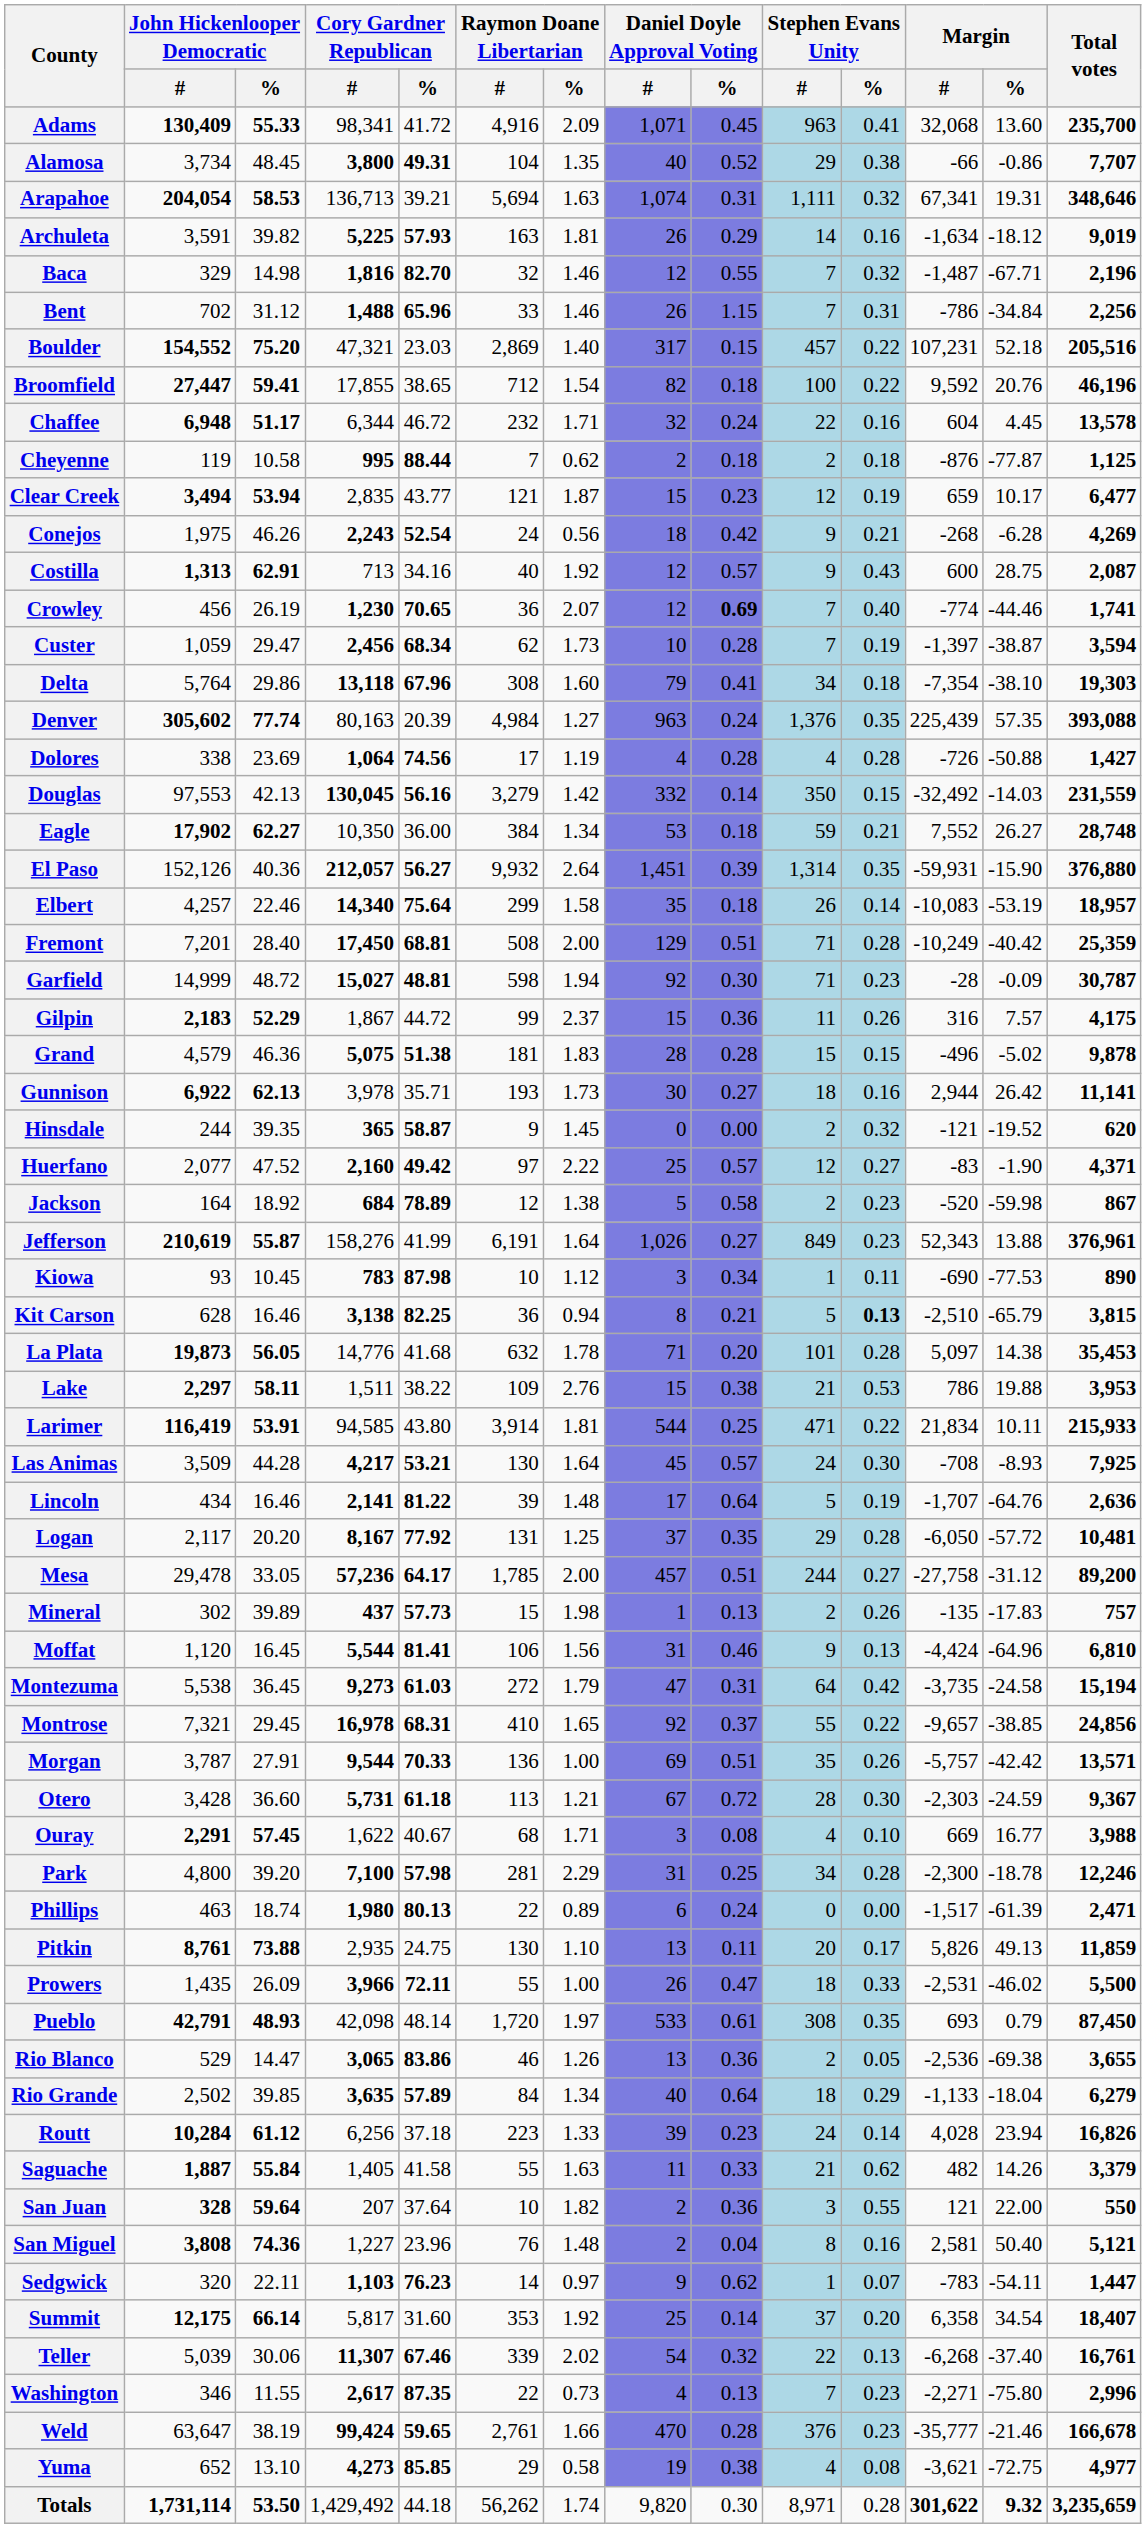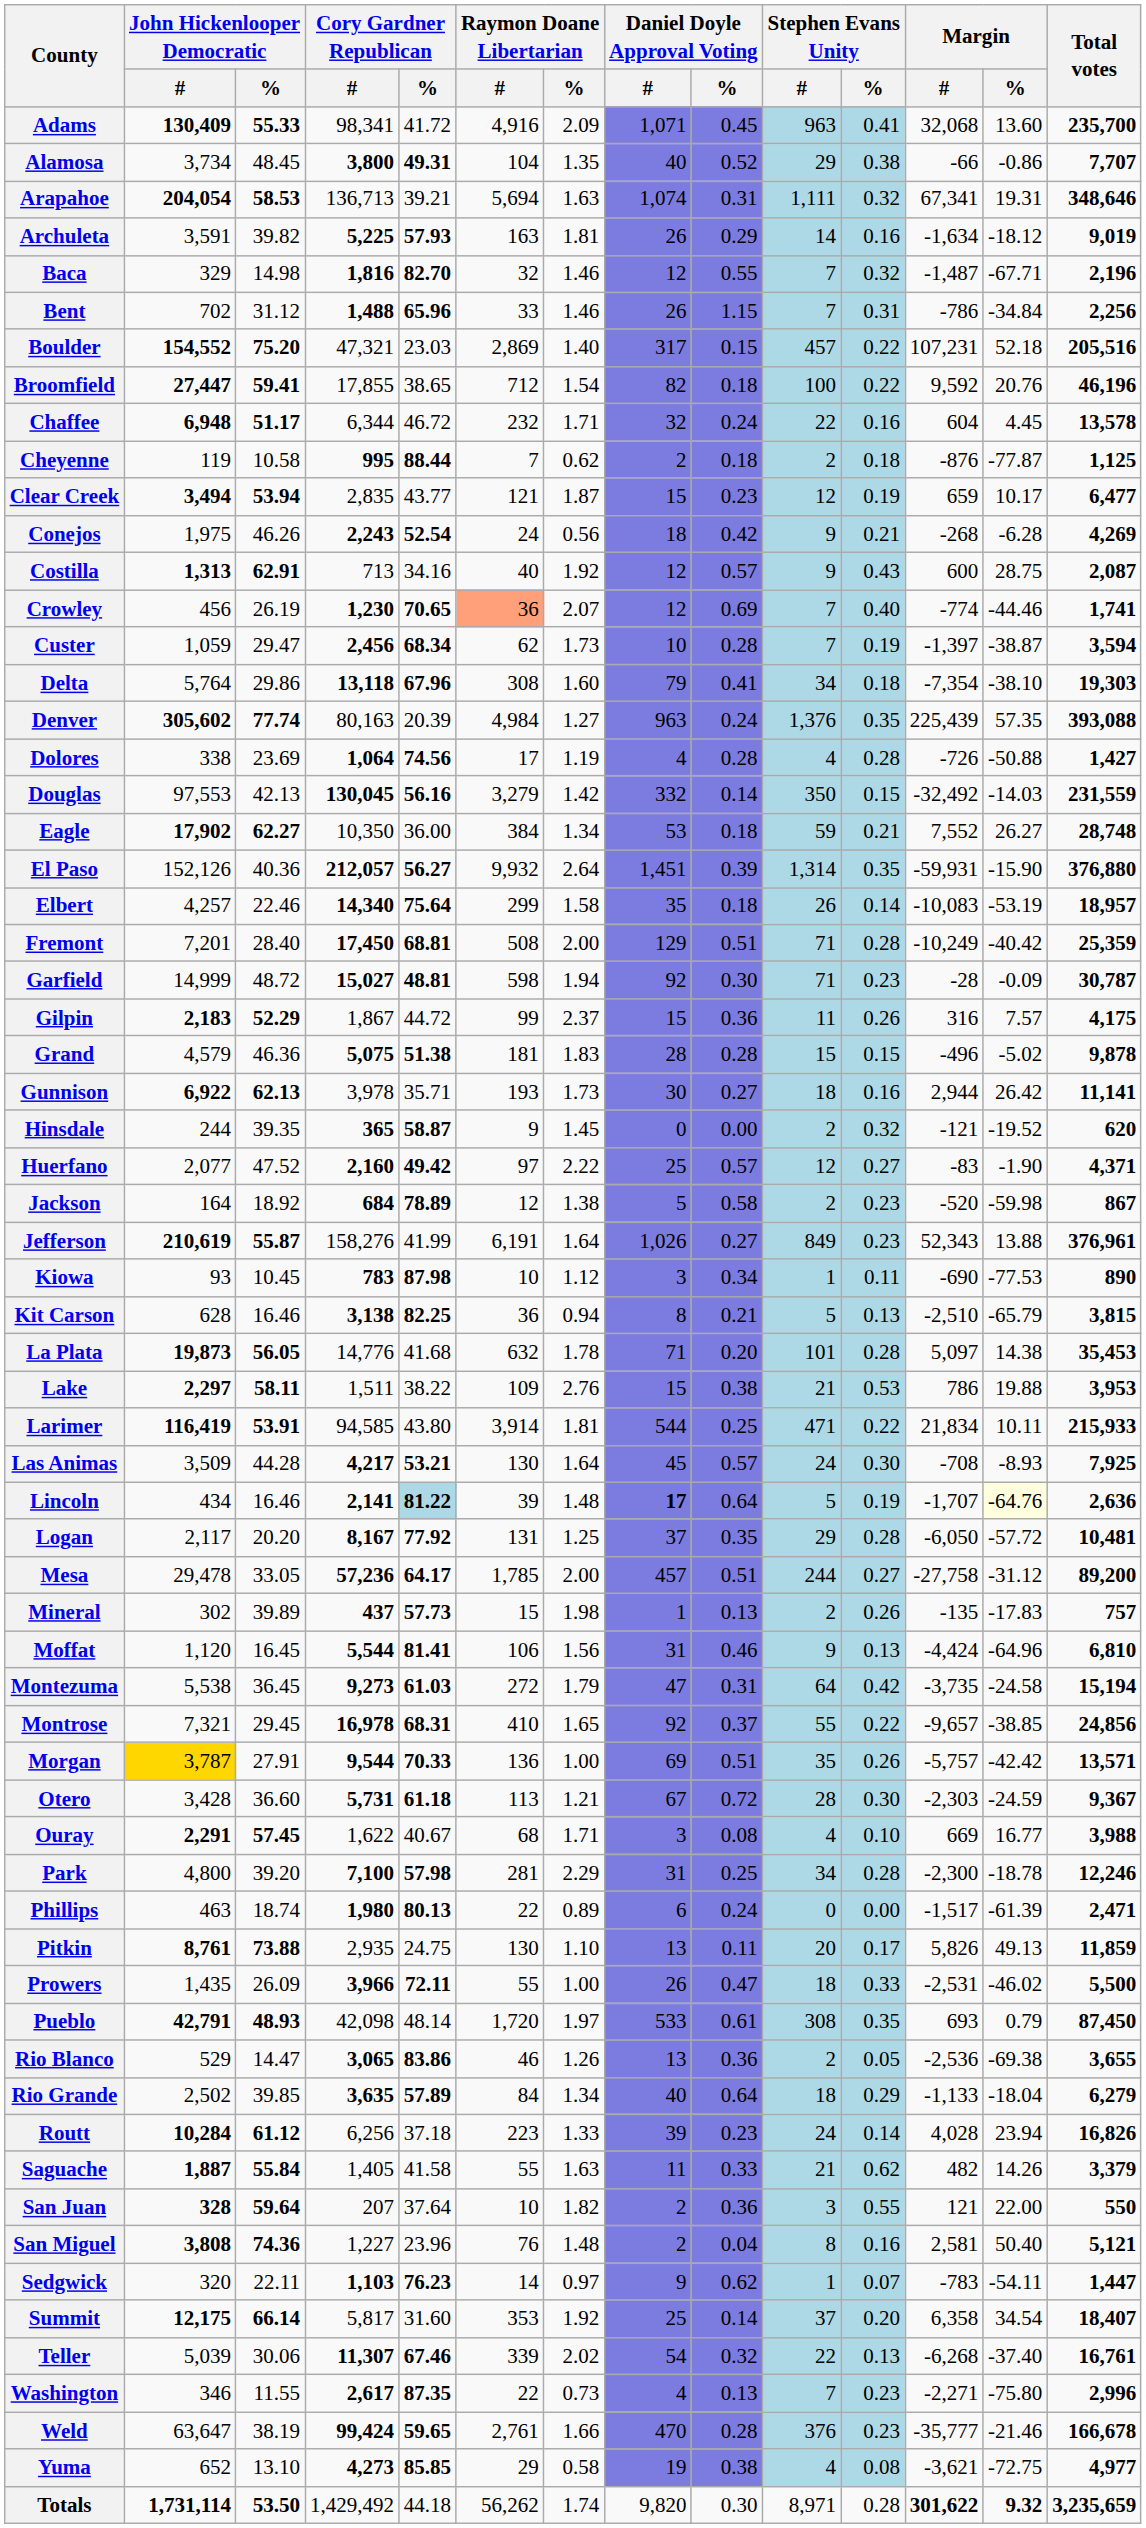(528, 608) no background -> (528, 608) lightsalmon background
(739, 608) bold -> (739, 608) normal
(882, 1315) bold -> (882, 1315) normal
(427, 1501) no background -> (427, 1501) lightblue background
(676, 1501) normal -> (676, 1501) bold
(1015, 1501) no background -> (1015, 1501) lightyellow background
(207, 1761) no background -> (207, 1761) gold background
